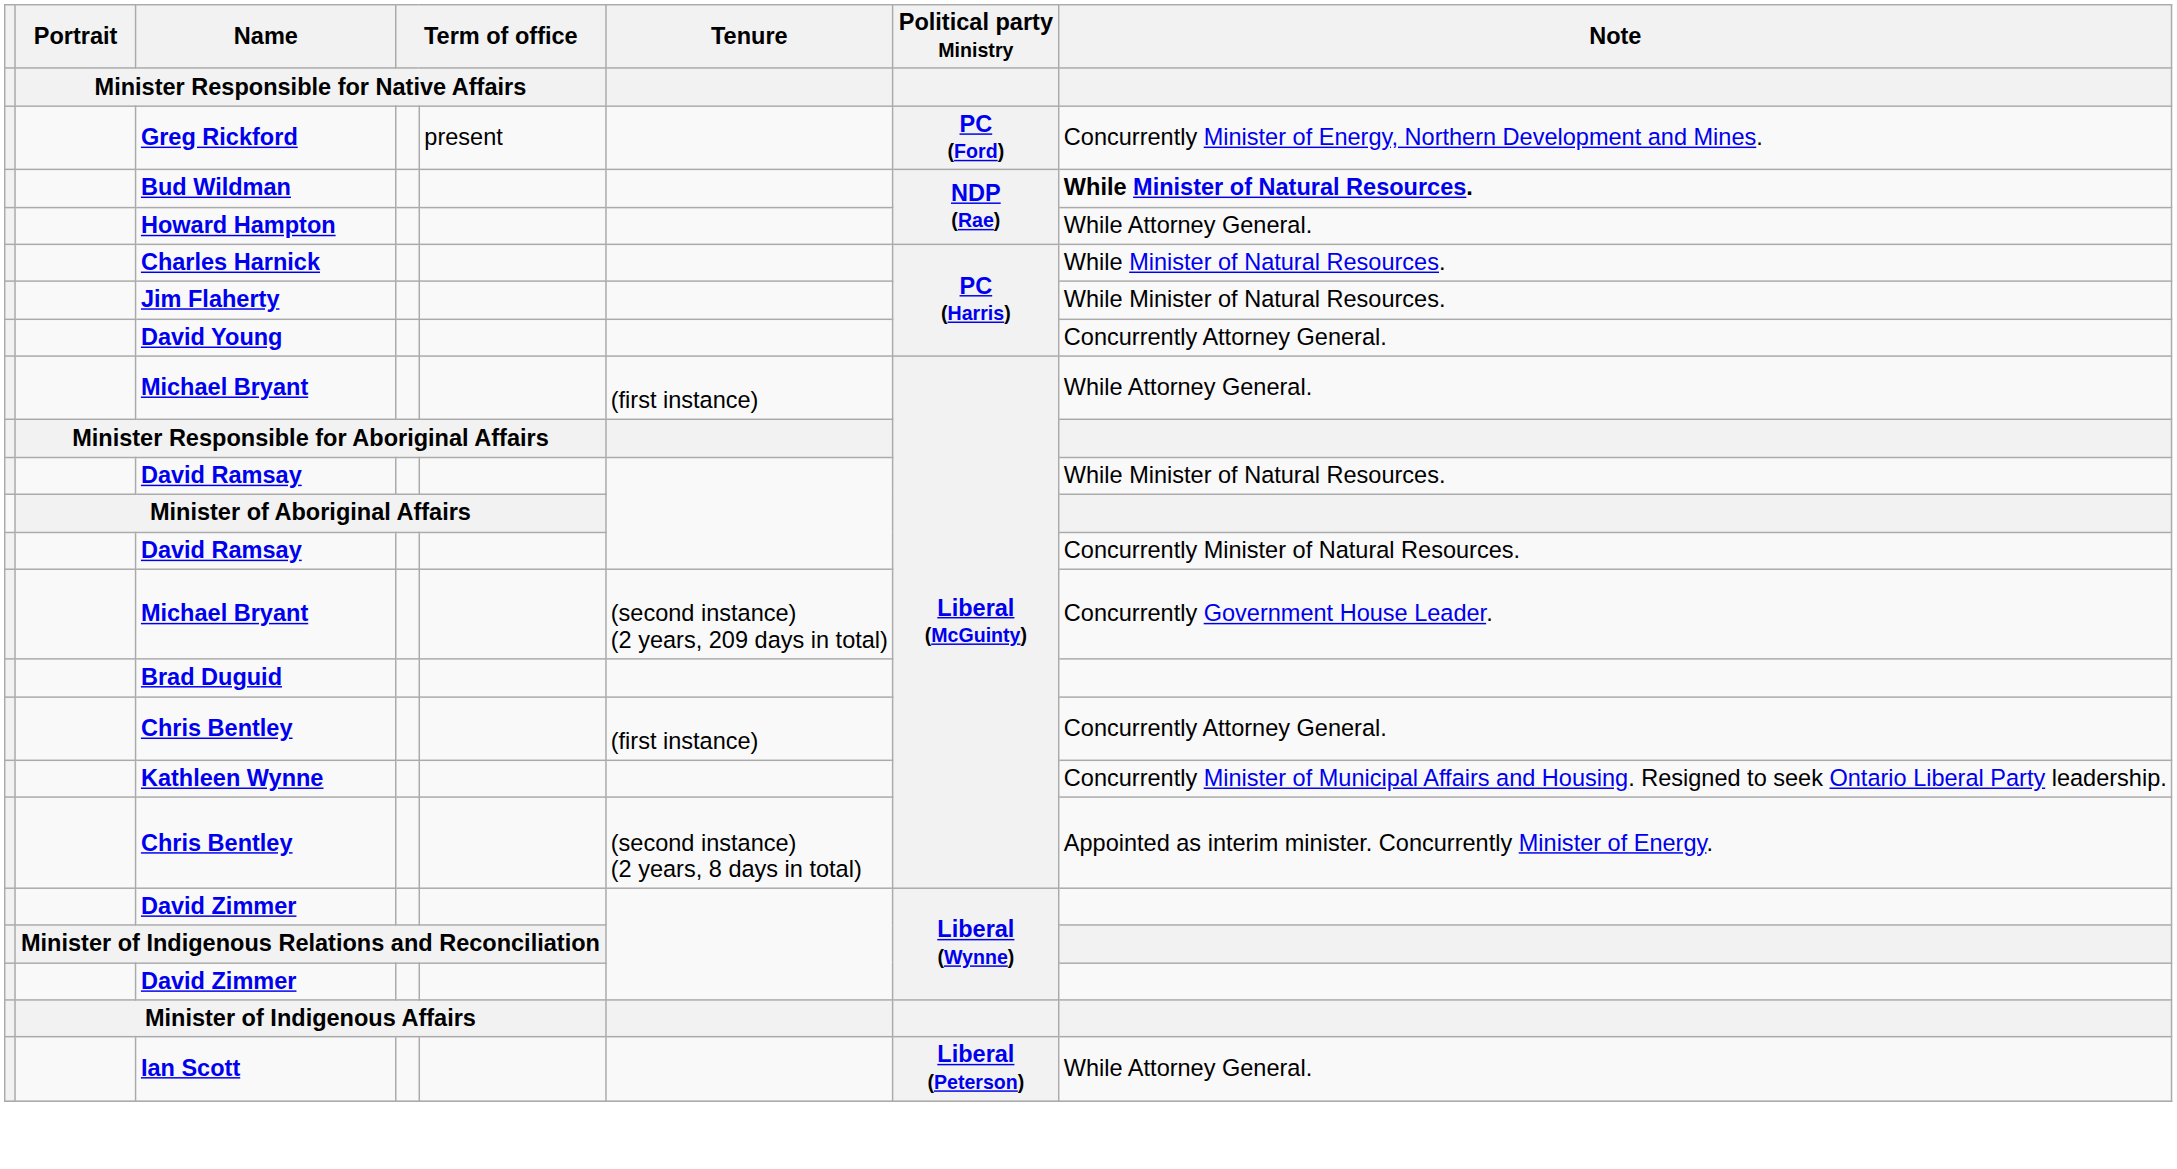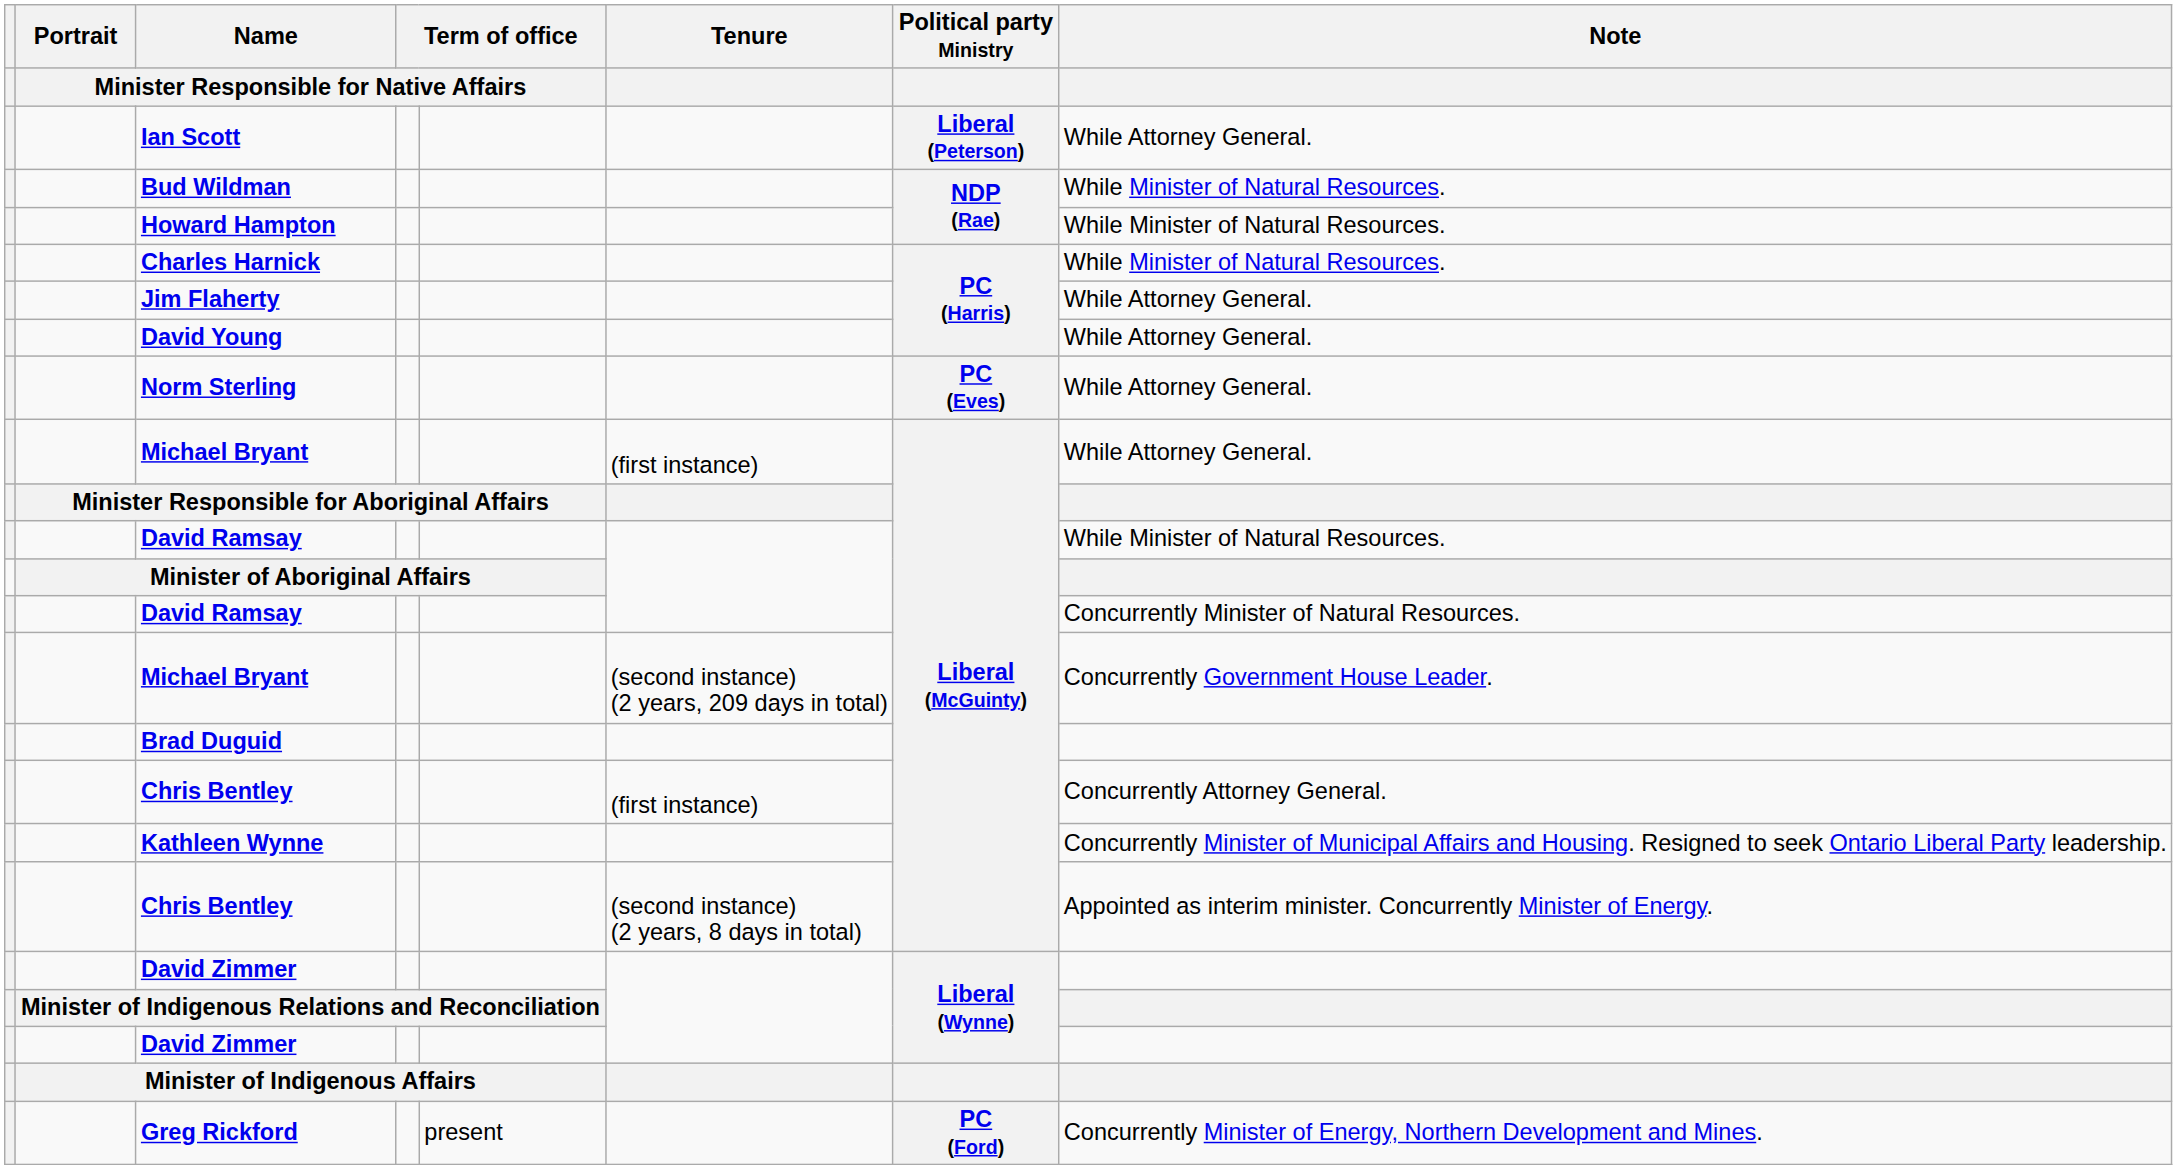rows swapped: (76, 1069) <-> (76, 138)
(1268, 187) bold -> (1255, 187) normal
(1188, 225) While Attorney General. -> (1255, 225) While Minister of Natural Resources.
(1255, 299) While Minister of Natural Resources. -> (1188, 299) While Attorney General.
(1225, 337) Concurrently Attorney General. -> (1188, 337) While Attorney General.
+ row: (76, 388)
